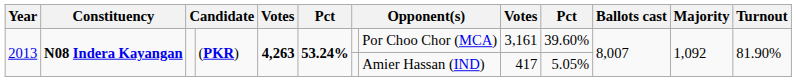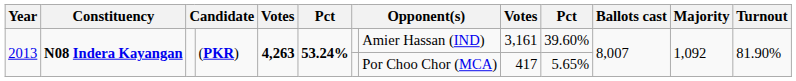(430, 40) Por Choo Chor (MCA) -> (423, 40) Amier Hassan (IND)
(423, 64) Amier Hassan (IND) -> (430, 64) Por Choo Chor (MCA)
(570, 64) 5.05% -> (570, 64) 5.65%
